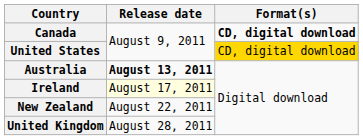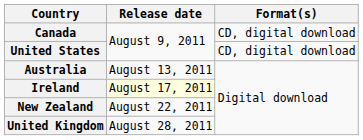(287, 32) bold -> (287, 32) normal
(287, 51) gold background -> (287, 51) no background
(161, 70) bold -> (161, 70) normal
